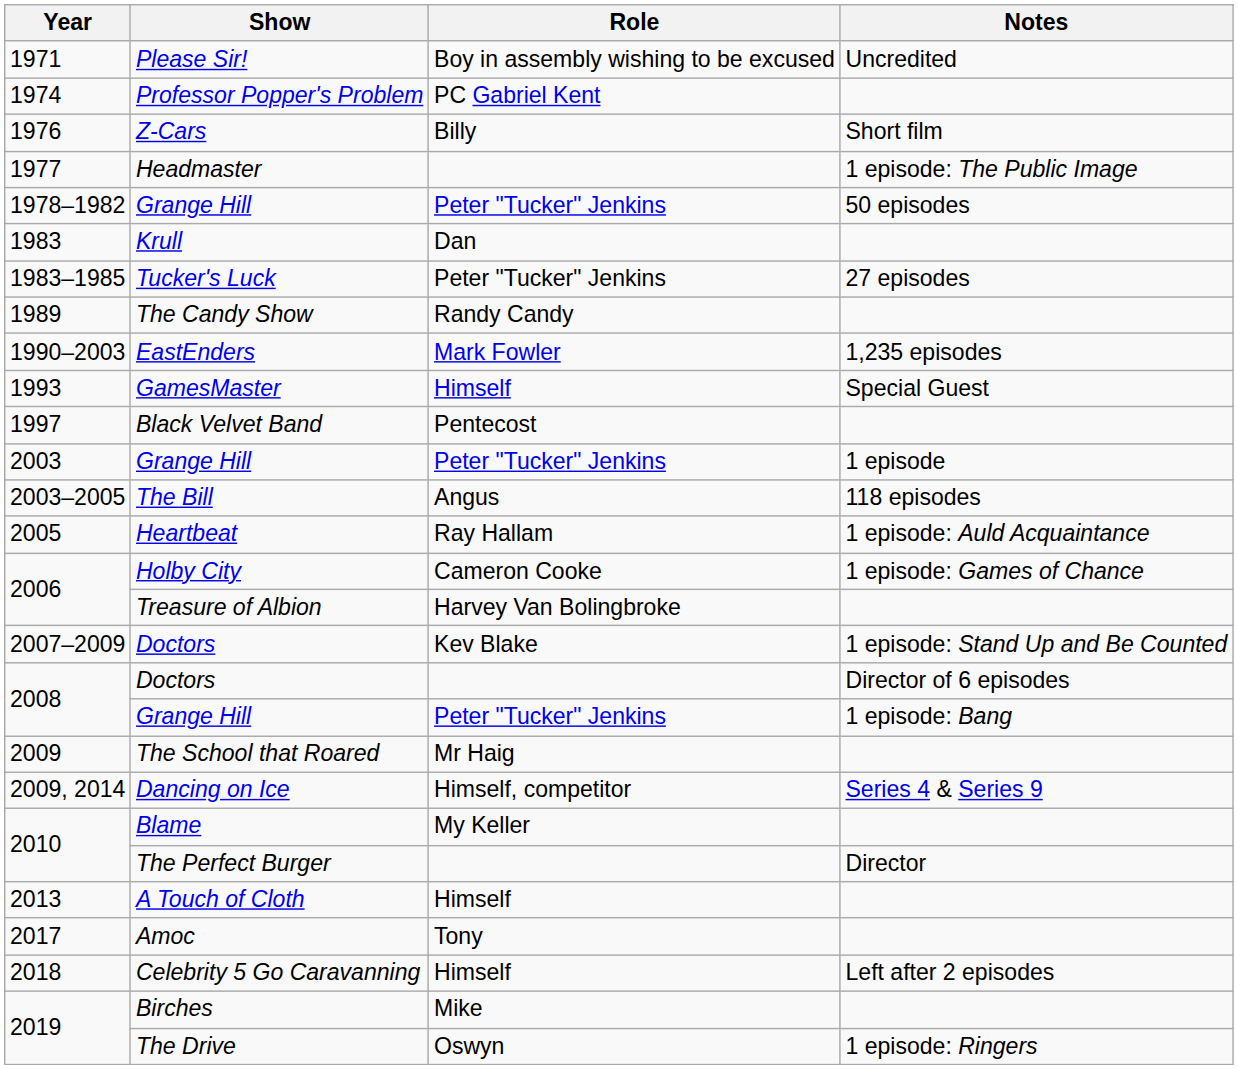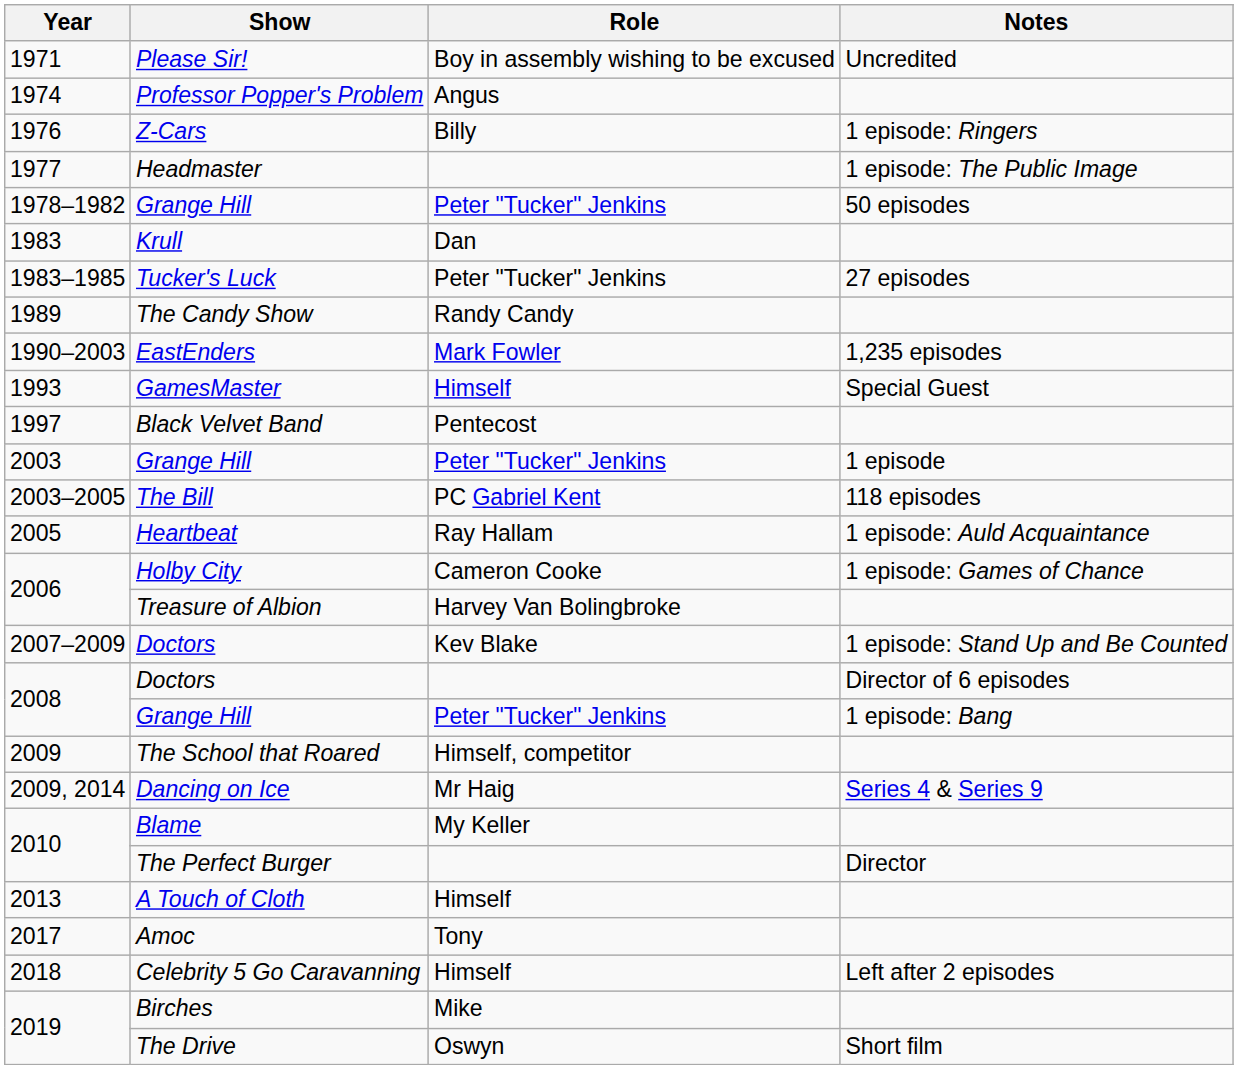(517, 95) PC Gabriel Kent -> (467, 95) Angus
(894, 132) Short film -> (942, 132) 1 episode: Ringers
(467, 497) Angus -> (517, 497) PC Gabriel Kent
(474, 753) Mr Haig -> (533, 753) Himself, competitor
(533, 790) Himself, competitor -> (474, 790) Mr Haig
(942, 1045) 1 episode: Ringers -> (894, 1045) Short film
